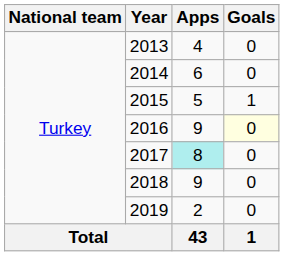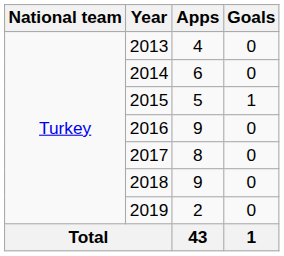(251, 127) lightyellow background -> (251, 127) no background
(198, 155) paleturquoise background -> (198, 155) no background
